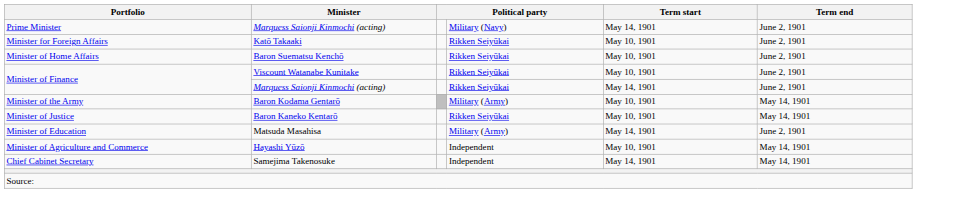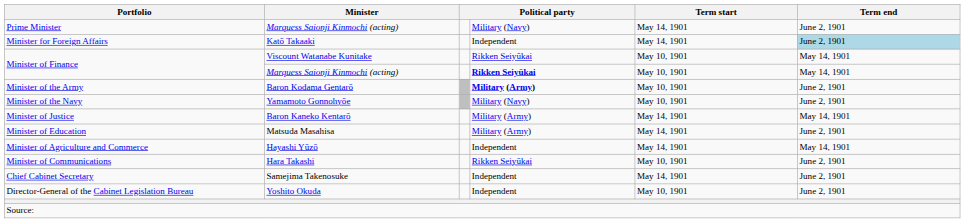(479, 42) Rikken Seiyūkai -> (494, 42) Independent
(631, 42) May 10, 1901 -> (662, 42) May 14, 1901
(783, 42) no background -> (823, 42) lightblue background
- row: (53, 57)
(783, 72) June 2, 1901 -> (825, 57) May 14, 1901
(479, 87) normal -> (504, 72) bold
(631, 87) May 14, 1901 -> (662, 72) May 10, 1901
(783, 87) June 2, 1901 -> (825, 72) May 14, 1901
(478, 102) normal -> (503, 87) bold
(785, 102) May 14, 1901 -> (823, 87) June 2, 1901
+ row: (44, 102)
(479, 117) Rikken Seiyūkai -> (501, 117) Military (Army)
(631, 117) May 10, 1901 -> (662, 117) May 14, 1901
(631, 147) May 10, 1901 -> (662, 147) May 14, 1901
+ row: (59, 161)
(785, 161) May 14, 1901 -> (823, 176) June 2, 1901
+ row: (100, 191)
